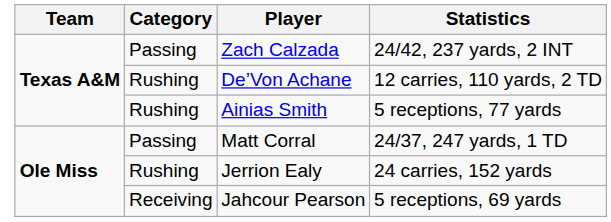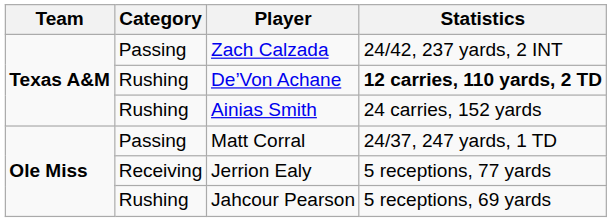(488, 80) normal -> (483, 80) bold
(468, 110) 5 receptions, 77 yards -> (453, 110) 24 carries, 152 yards
(164, 170) Rushing -> (160, 170) Receiving
(463, 170) 24 carries, 152 yards -> (457, 170) 5 receptions, 77 yards
(171, 200) Receiving -> (154, 200) Rushing
